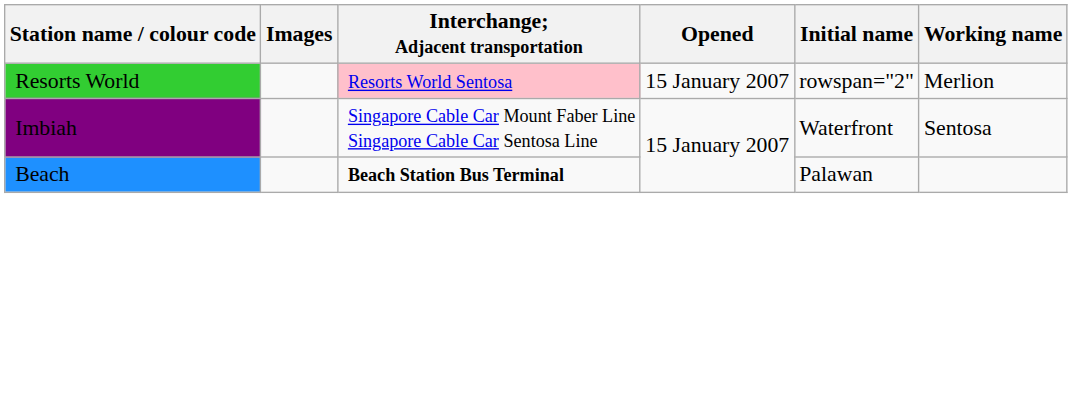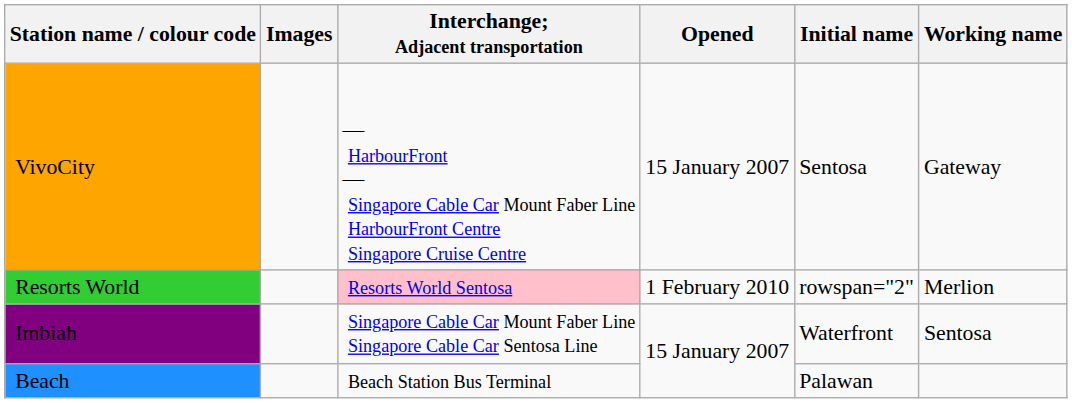+ row: (52, 166)
(717, 80) 15 January 2007 -> (717, 286) 1 February 2010
(453, 174) bold -> (447, 380) normal
